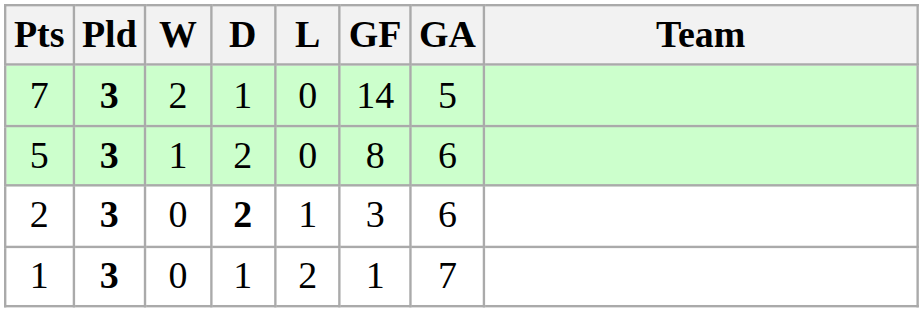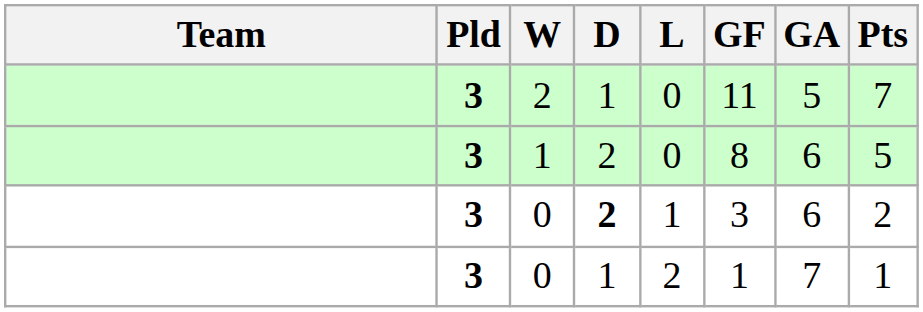columns swapped: (701, 34) <-> (39, 34)
(375, 94) 14 -> (739, 94) 11
